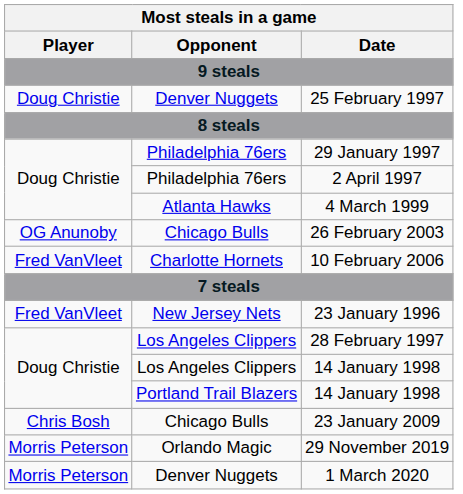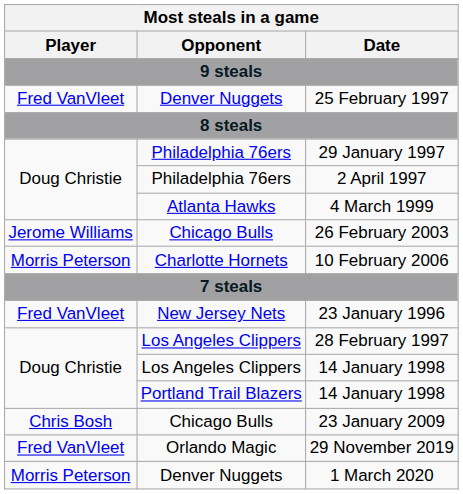(68, 98) Doug Christie -> (71, 98) Fred VanVleet
(68, 233) OG Anunoby -> (71, 233) Jerome Williams
(68, 260) Fred VanVleet -> (71, 260) Morris Peterson
(68, 448) Morris Peterson -> (71, 448) Fred VanVleet
